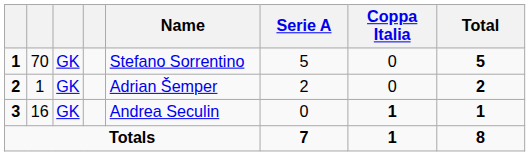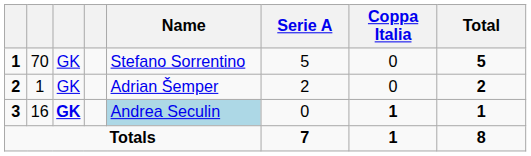(68, 112) normal -> (68, 112) bold
(164, 112) no background -> (165, 112) lightblue background
